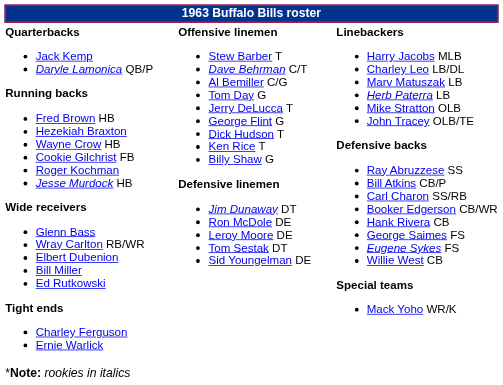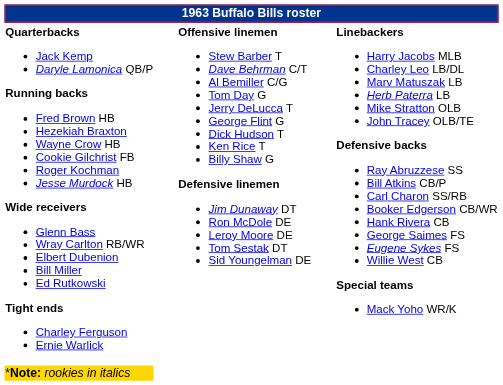(68, 372) no background -> (68, 372) gold background
